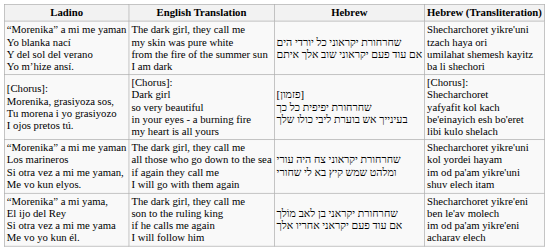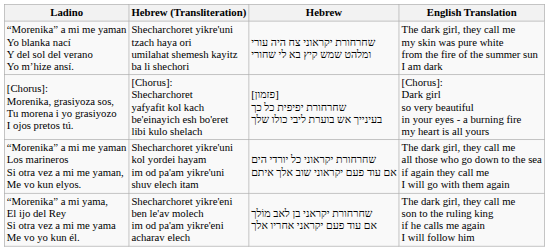columns swapped: (484, 13) <-> (202, 13)
(349, 48) שחרחורת יקראוני כל יורדי הים אם עוד פעם יקראוני שוב אלך איתם -> (313, 48) שחרחורת יקראוני צח היה עורי ומלהט שמש קיץ בא לי שחורי
(339, 166) שחרחורת יקראוני צח היה עורי ומלהט שמש קיץ בא לי שחורי -> (324, 166) שחרחורת יקראוני כל יורדי הים אם עוד פעם יקראוני שוב אלך איתם
